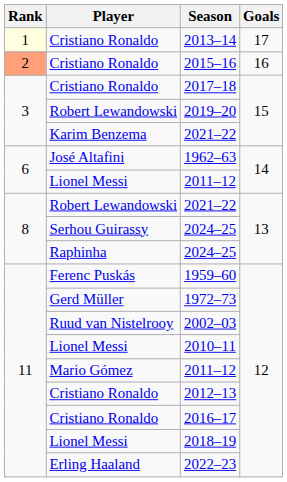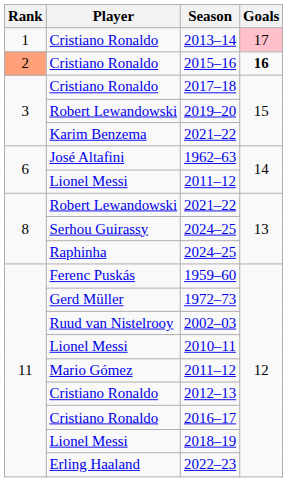(25, 39) lightyellow background -> (25, 39) no background
(261, 39) no background -> (261, 39) pink background
(261, 63) normal -> (261, 63) bold
